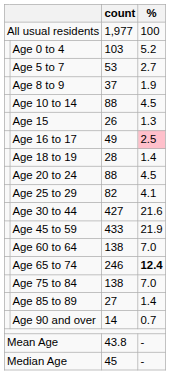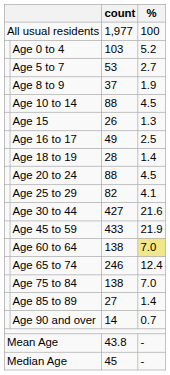(148, 139) pink background -> (148, 139) no background
(148, 247) no background -> (148, 247) khaki background
(152, 265) bold -> (152, 265) normal
